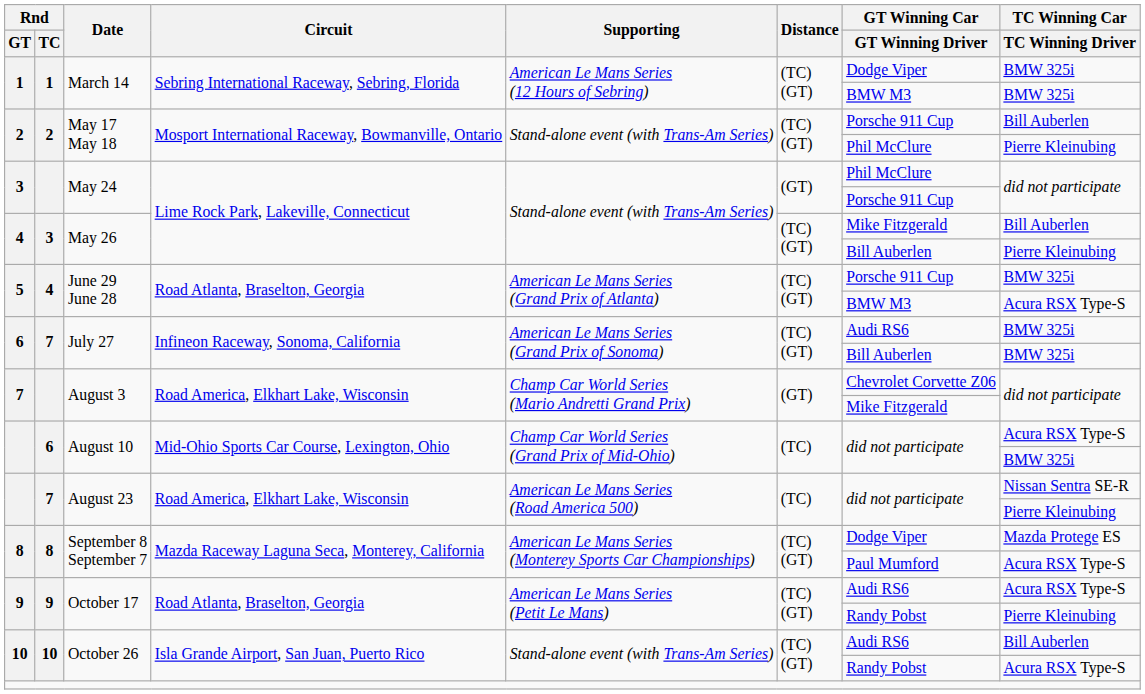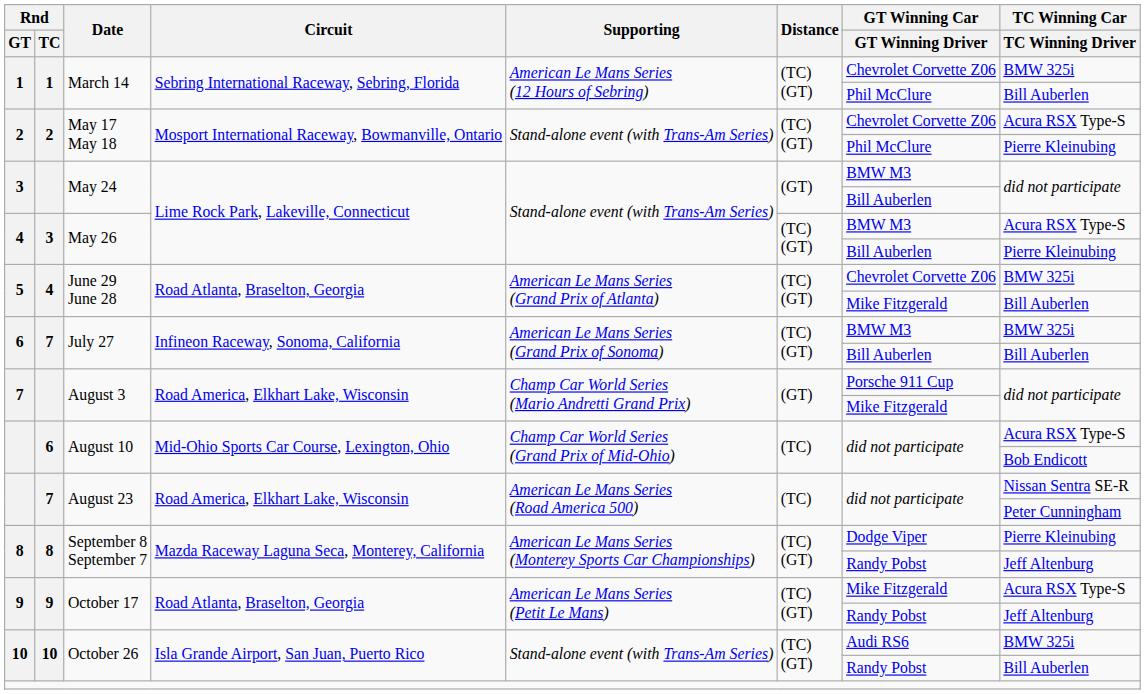(886, 69) Dodge Viper -> (921, 69) Chevrolet Corvette Z06
(879, 95) BMW M3 -> (889, 95) Phil McClure
(1039, 95) BMW 325i -> (1046, 95) Bill Auberlen
(900, 121) Porsche 911 Cup -> (921, 121) Chevrolet Corvette Z06
(1046, 121) Bill Auberlen -> (1064, 121) Acura RSX Type-S
(889, 173) Phil McClure -> (879, 173) BMW M3
(900, 199) Porsche 911 Cup -> (889, 199) Bill Auberlen
(897, 225) Mike Fitzgerald -> (879, 225) BMW M3
(1046, 225) Bill Auberlen -> (1064, 225) Acura RSX Type-S
(900, 277) Porsche 911 Cup -> (921, 277) Chevrolet Corvette Z06
(879, 303) BMW M3 -> (897, 303) Mike Fitzgerald
(1064, 303) Acura RSX Type-S -> (1046, 303) Bill Auberlen
(877, 329) Audi RS6 -> (879, 329) BMW M3
(1039, 355) BMW 325i -> (1046, 355) Bill Auberlen
(921, 381) Chevrolet Corvette Z06 -> (900, 381) Porsche 911 Cup
(1039, 459) BMW 325i -> (1045, 459) Bob Endicott
(1060, 511) Pierre Kleinubing -> (1062, 511) Peter Cunningham
(1062, 537) Mazda Protege ES -> (1060, 537) Pierre Kleinubing
(892, 563) Paul Mumford -> (886, 563) Randy Pobst
(1064, 563) Acura RSX Type-S -> (1048, 563) Jeff Altenburg
(877, 589) Audi RS6 -> (897, 589) Mike Fitzgerald
(1060, 615) Pierre Kleinubing -> (1048, 615) Jeff Altenburg
(1046, 641) Bill Auberlen -> (1039, 641) BMW 325i
(1064, 667) Acura RSX Type-S -> (1046, 667) Bill Auberlen
